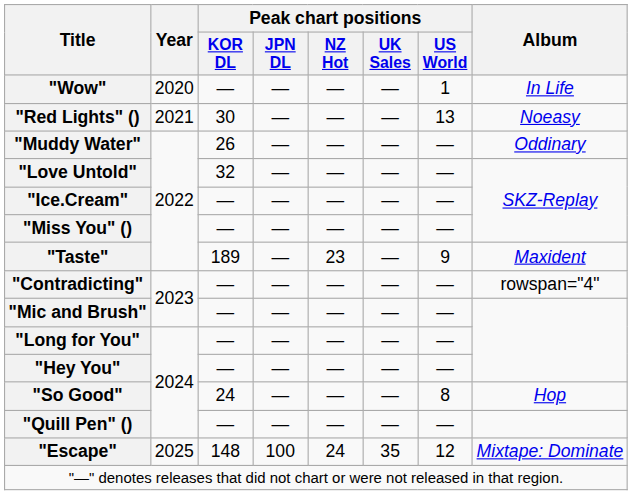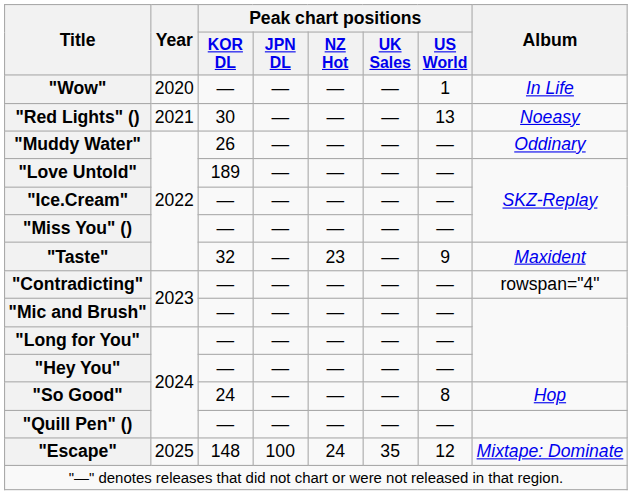(225, 172) 32 -> (225, 172) 189
(225, 256) 189 -> (225, 256) 32
